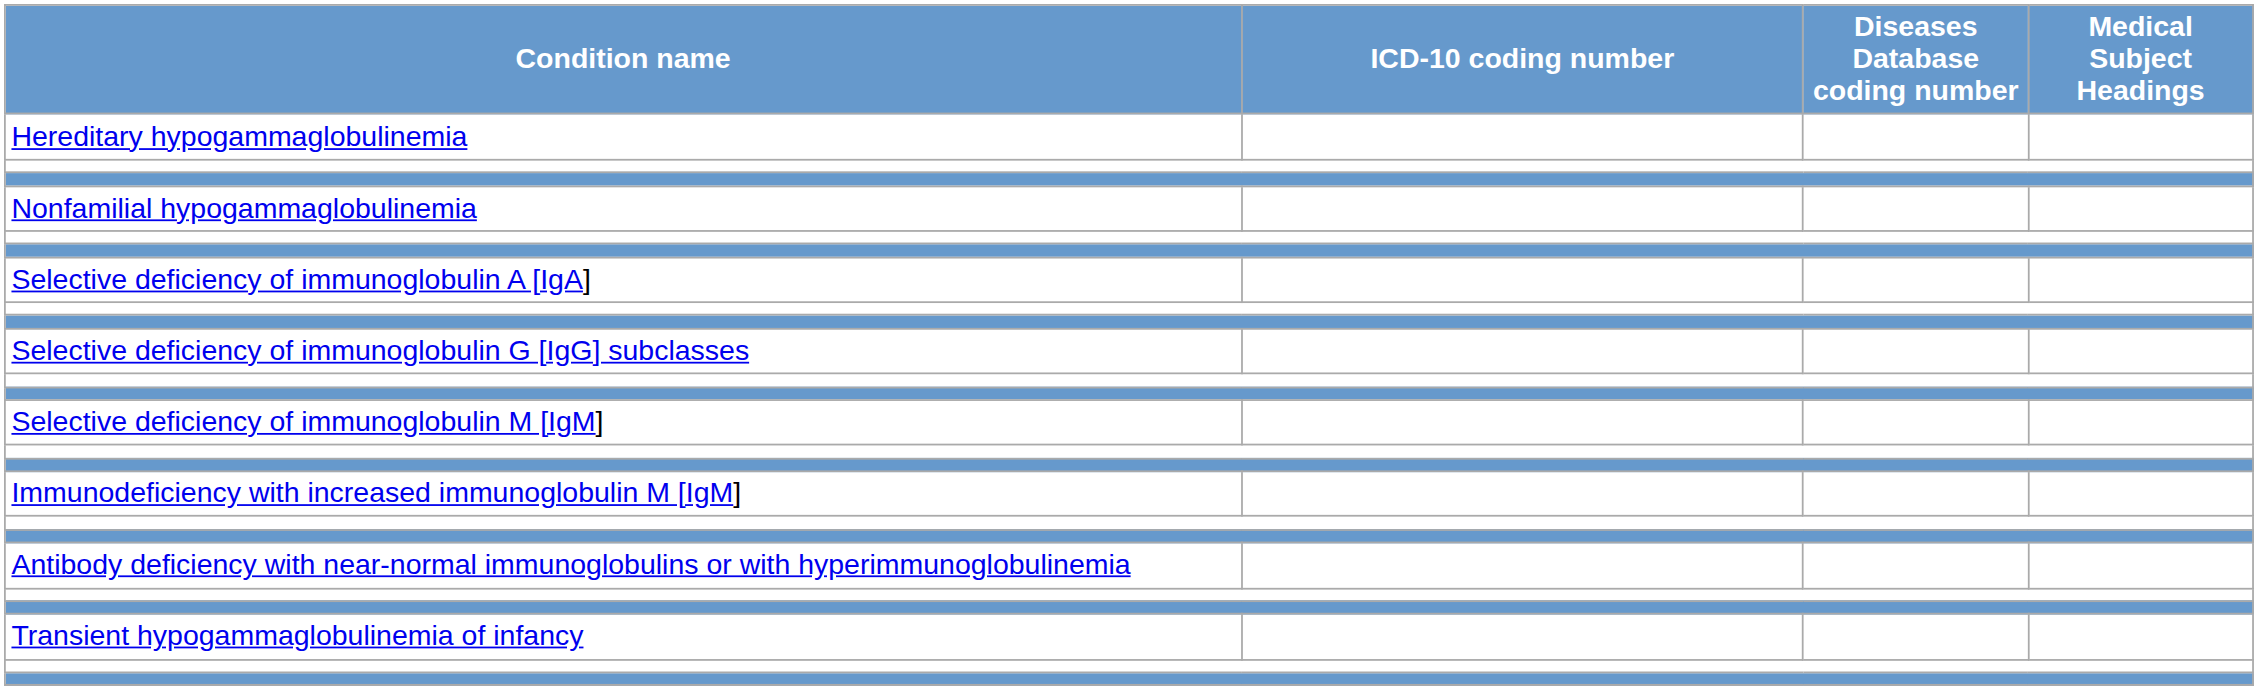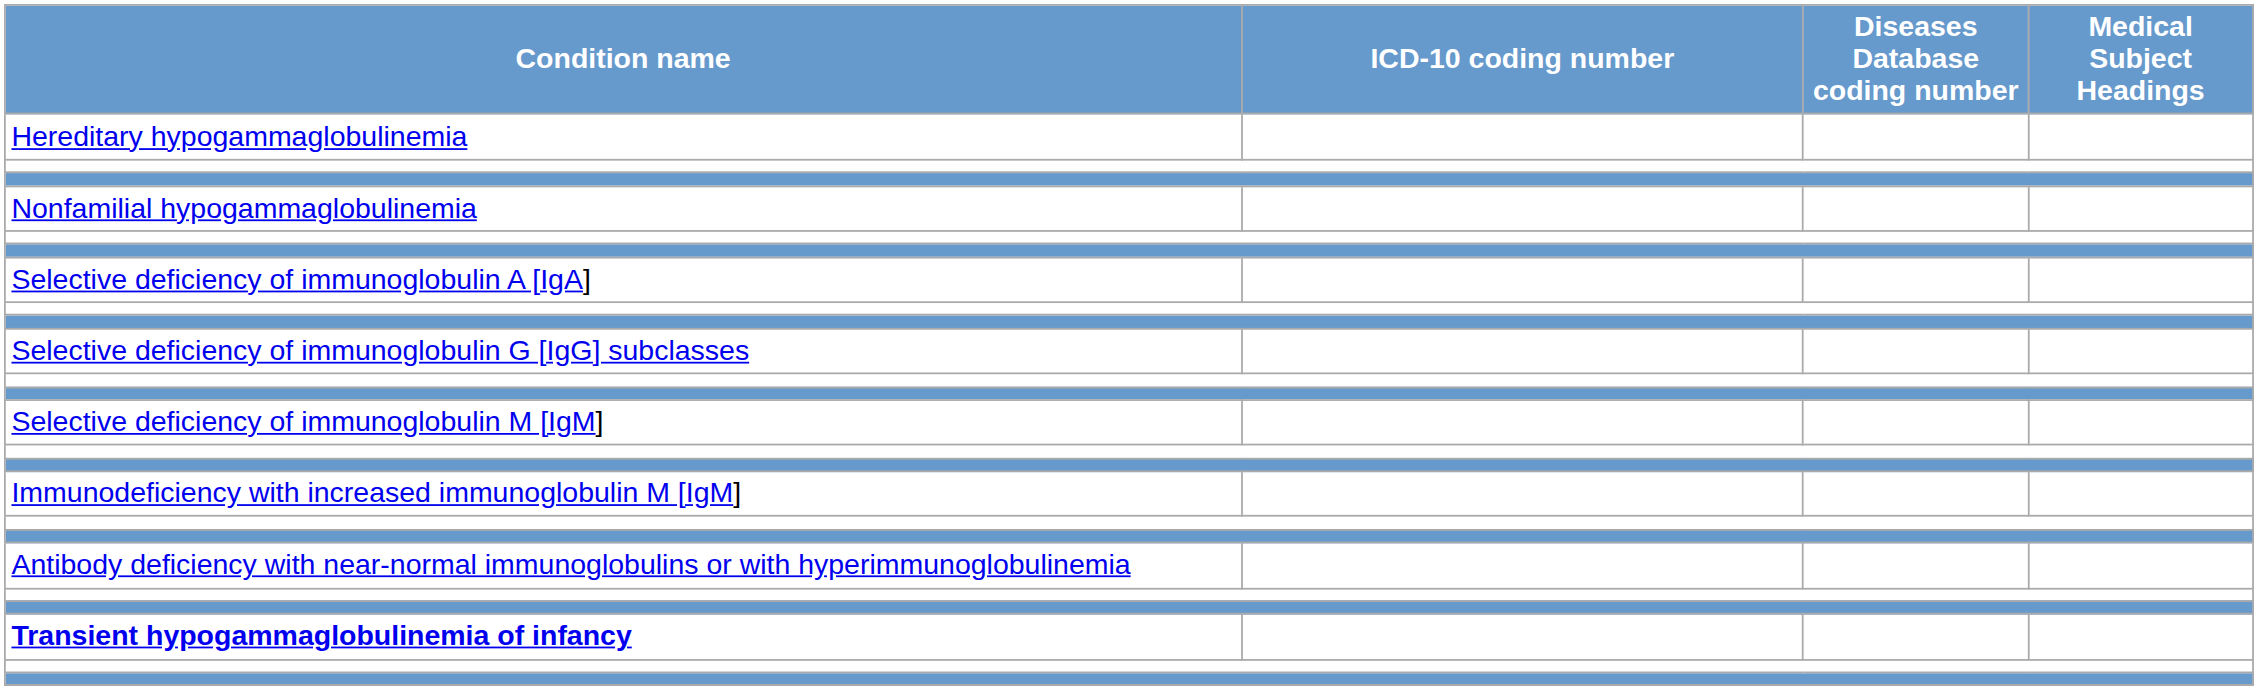(297, 636) normal -> (322, 636) bold
